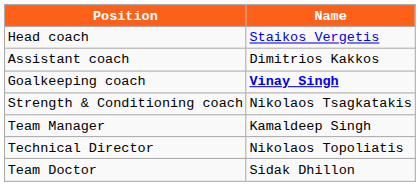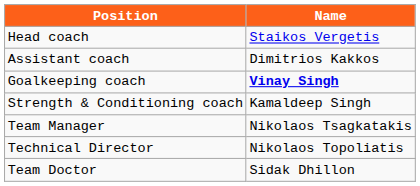(331, 104) Nikolaos Tsagkatakis -> (310, 104) Kamaldeep Singh
(310, 126) Kamaldeep Singh -> (331, 126) Nikolaos Tsagkatakis
